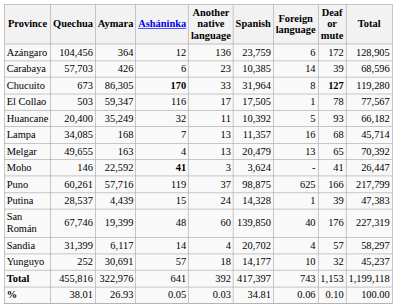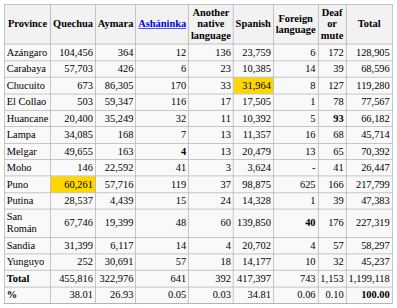(178, 85) bold -> (178, 85) normal
(257, 85) no background -> (257, 85) gold background
(336, 85) bold -> (336, 85) normal
(339, 118) normal -> (339, 118) bold
(184, 151) normal -> (184, 151) bold
(181, 168) bold -> (181, 168) normal
(79, 184) no background -> (79, 184) gold background
(310, 223) normal -> (310, 223) bold
(375, 295) normal -> (375, 295) bold
